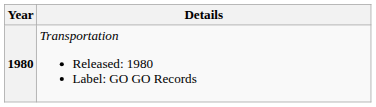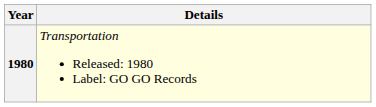(204, 57) no background -> (204, 57) lightyellow background
